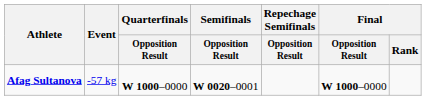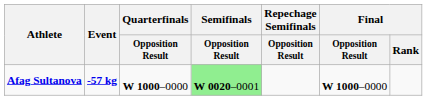(102, 80) normal -> (102, 80) bold
(226, 86) no background -> (226, 86) lightgreen background
